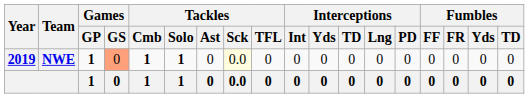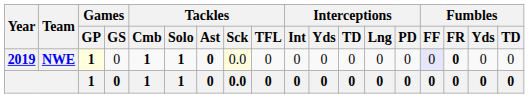(91, 59) no background -> (91, 59) lightyellow background
(117, 59) lightsalmon background -> (117, 59) no background
(210, 59) normal -> (210, 59) bold
(432, 59) no background -> (432, 59) lavender background
(456, 59) normal -> (456, 59) bold
